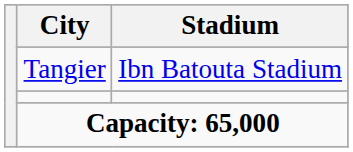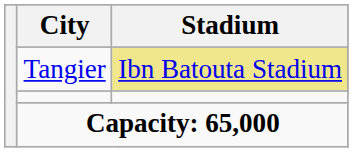(230, 68) no background -> (230, 68) khaki background
